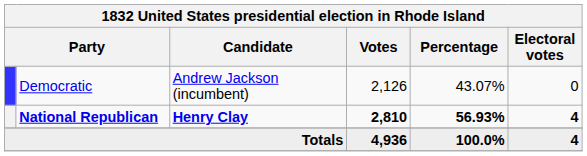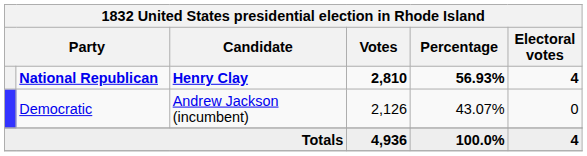rows swapped: (89, 117) <-> (56, 86)
